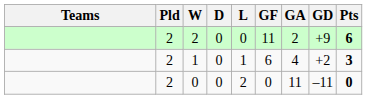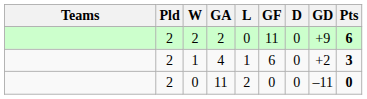columns swapped: (219, 15) <-> (295, 15)
